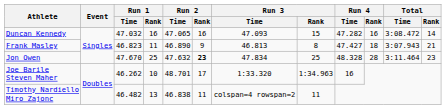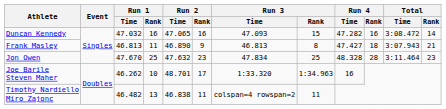(129, 45) 46.823 -> (129, 45) 46.813
(202, 57) bold -> (202, 57) normal
